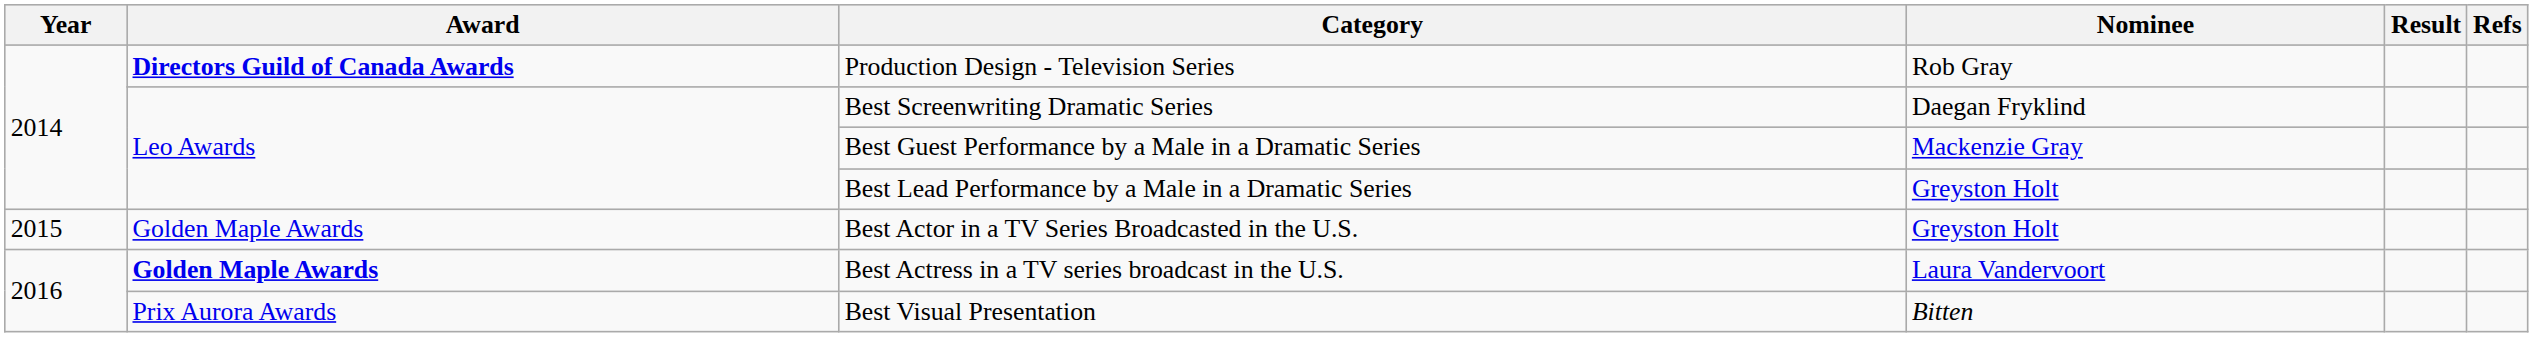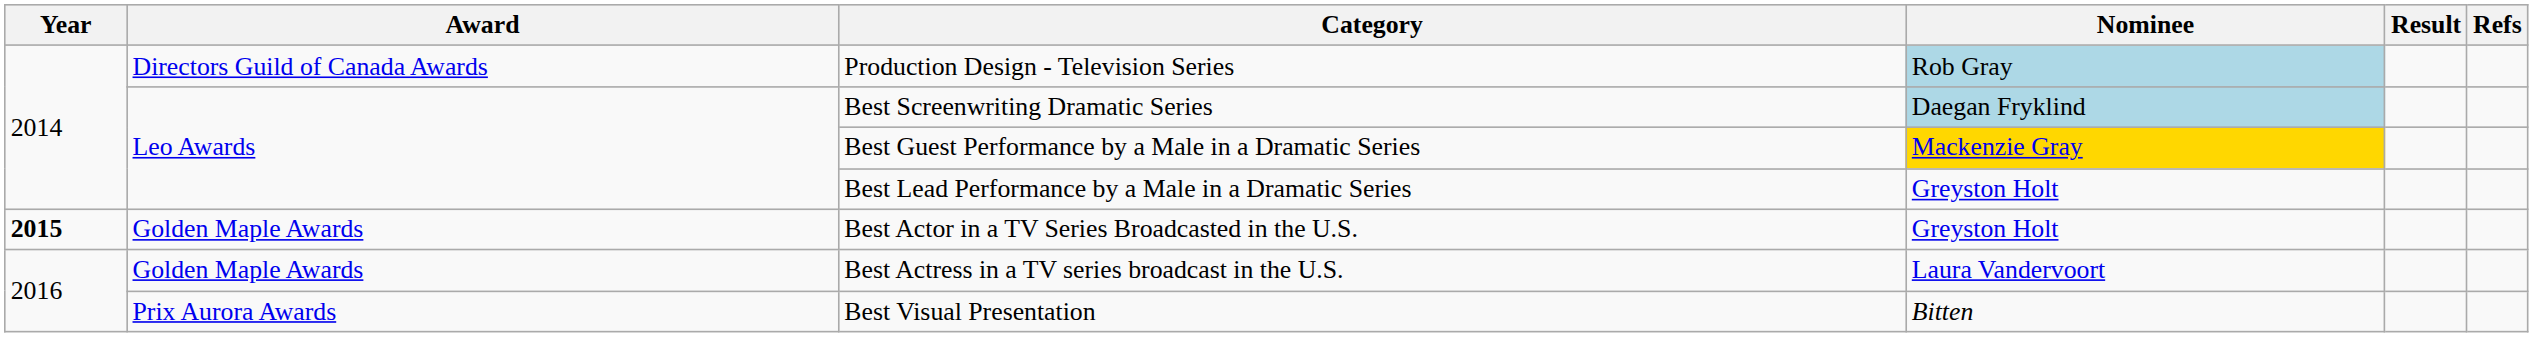(323, 65) bold -> (310, 65) normal
(1962, 65) no background -> (1962, 65) lightblue background
(1999, 106) no background -> (1999, 106) lightblue background
(1997, 147) no background -> (1997, 147) gold background
(37, 229) normal -> (37, 229) bold
(255, 270) bold -> (248, 270) normal
